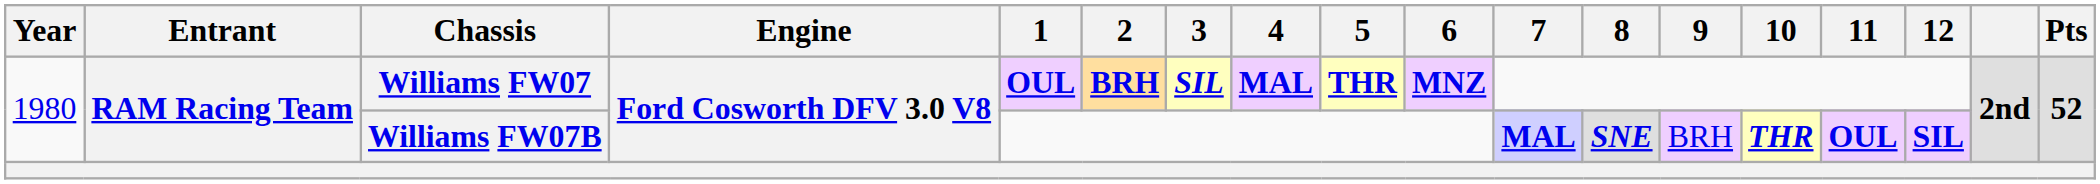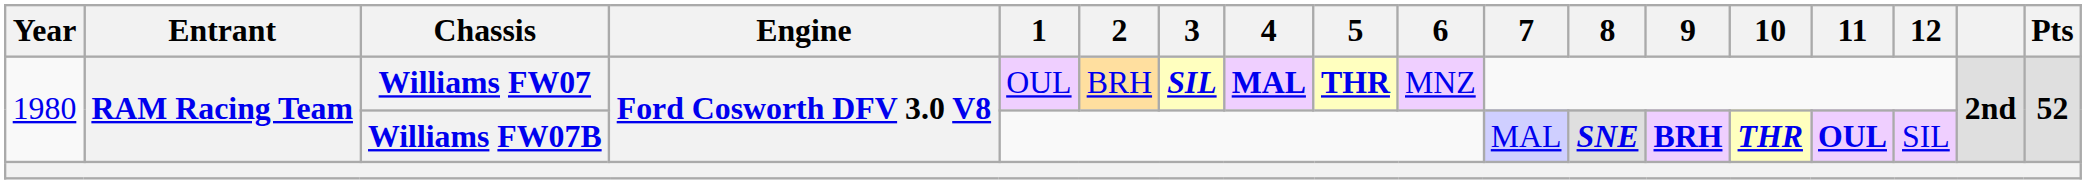(1041, 82) bold -> (1039, 82) normal
(1125, 82) bold -> (1119, 82) normal
(1449, 82) bold -> (1440, 82) normal
(1538, 135) bold -> (1526, 135) normal
(1700, 135) normal -> (1688, 135) bold
(1938, 135) bold -> (1926, 135) normal
